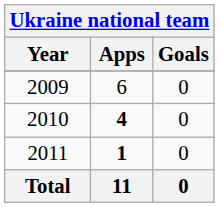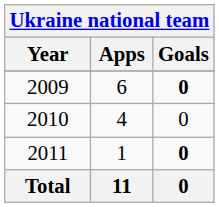(183, 86) normal -> (183, 86) bold
(122, 119) bold -> (122, 119) normal
(122, 152) bold -> (122, 152) normal
(183, 152) normal -> (183, 152) bold
